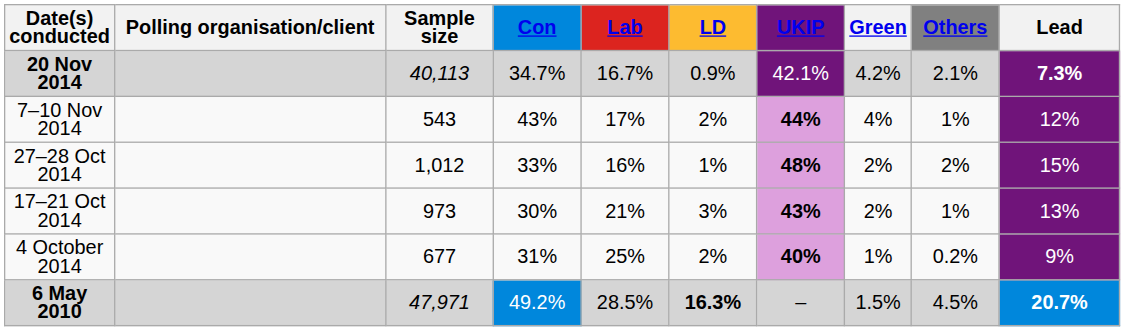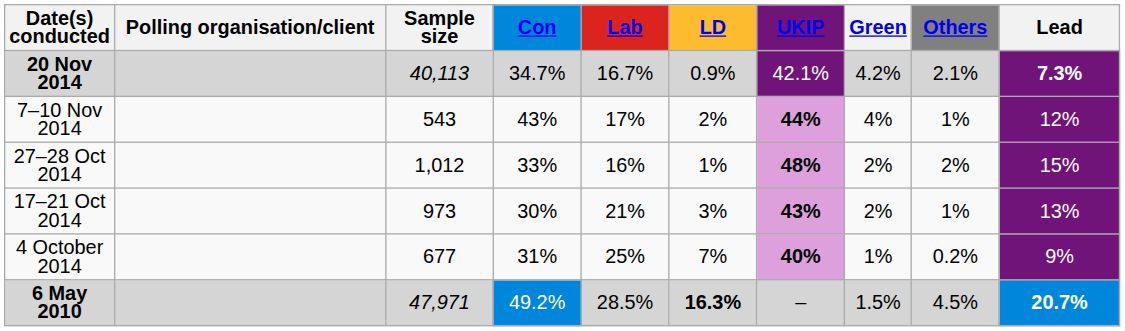(713, 257) 2% -> (713, 257) 7%
